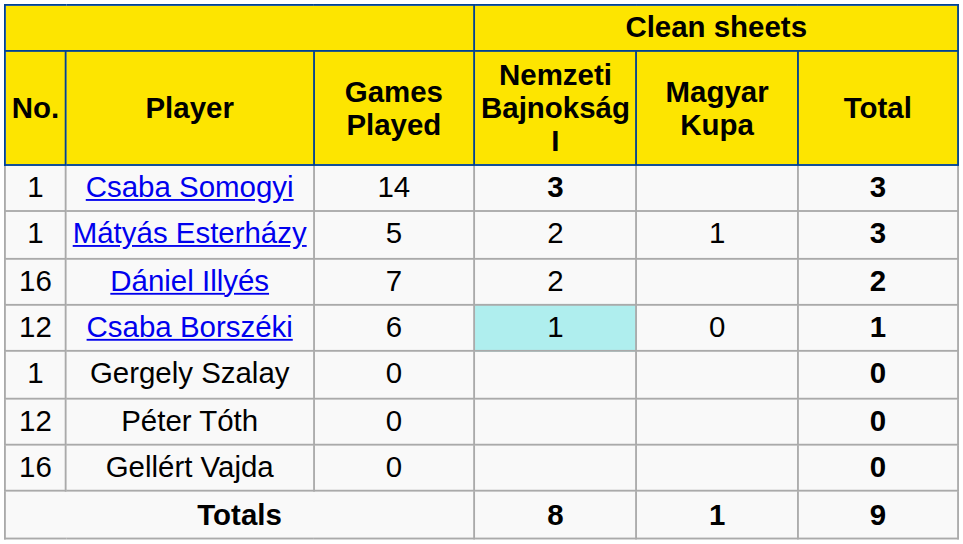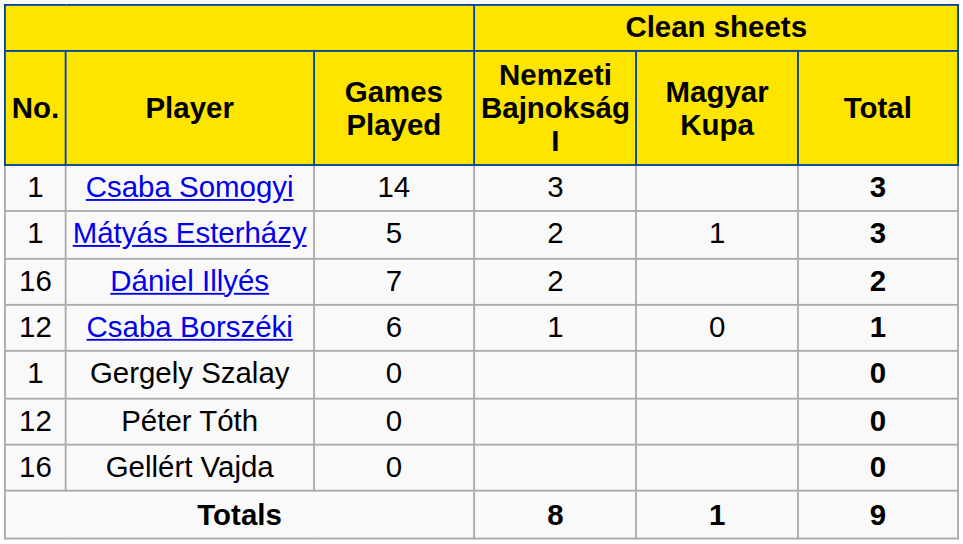(555, 187) bold -> (555, 187) normal
(555, 327) paleturquoise background -> (555, 327) no background
